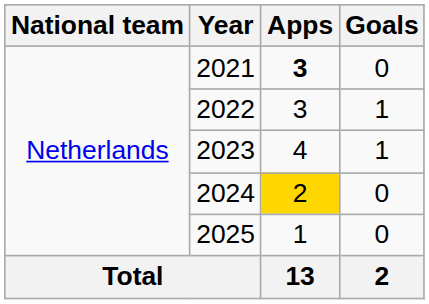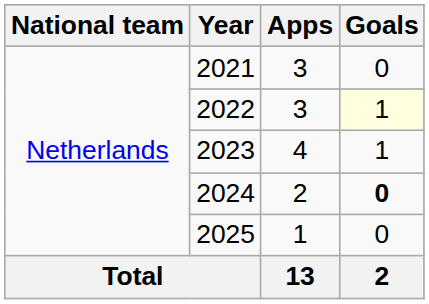(300, 67) bold -> (300, 67) normal
(382, 109) no background -> (382, 109) lightyellow background
(300, 192) gold background -> (300, 192) no background
(382, 192) normal -> (382, 192) bold
